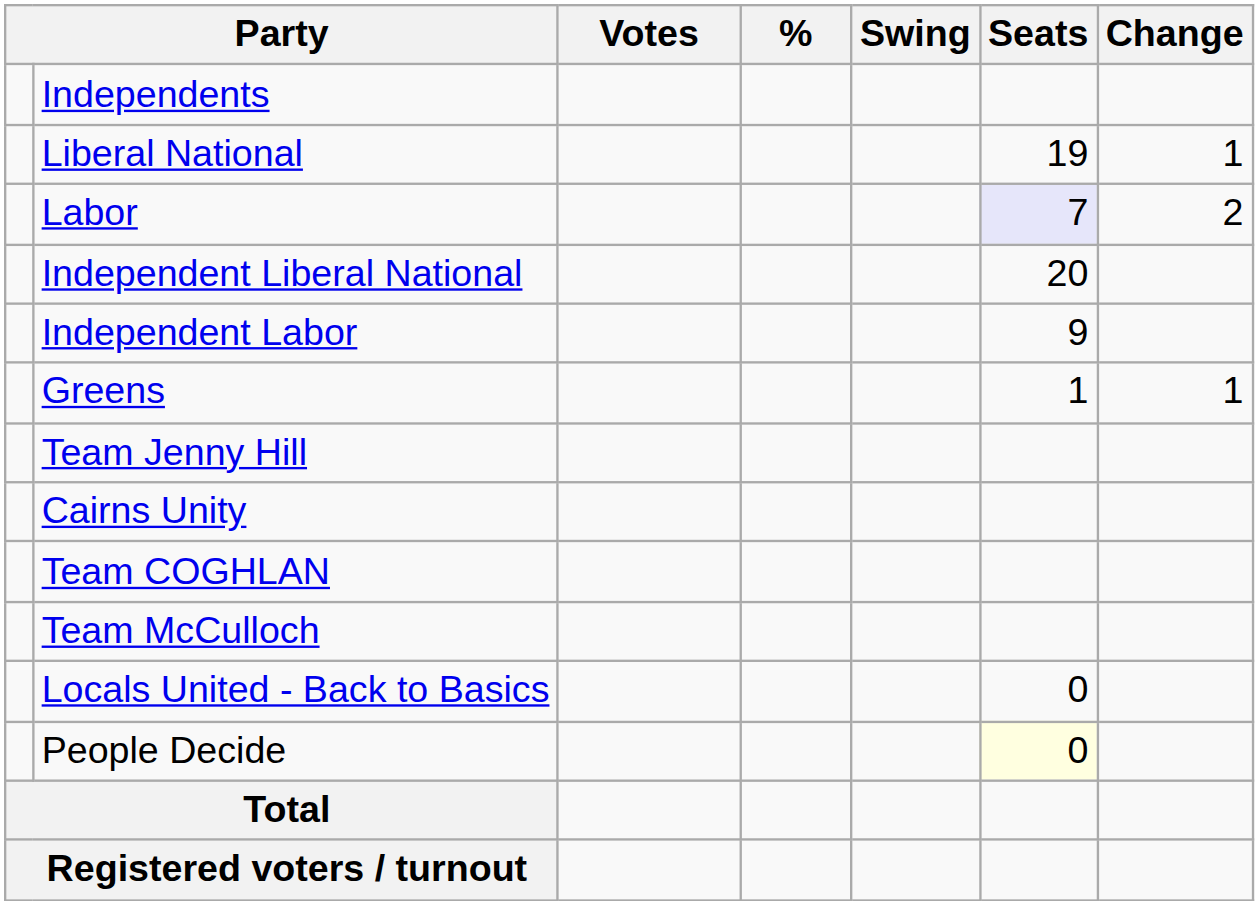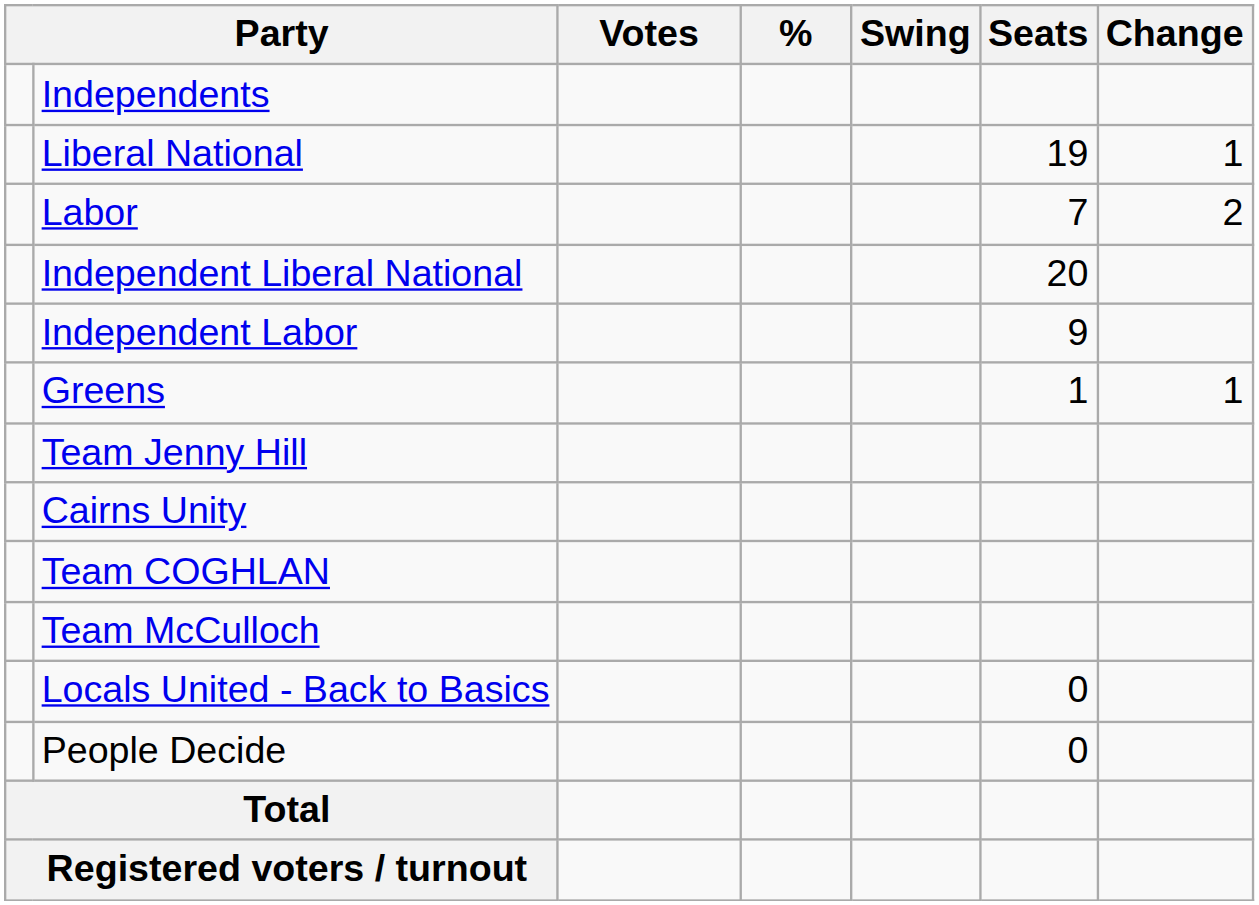(1078, 213) lavender background -> (1078, 213) no background
(1078, 749) lightyellow background -> (1078, 749) no background
